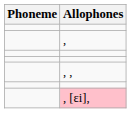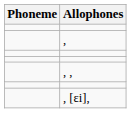(76, 97) pink background -> (76, 97) no background
